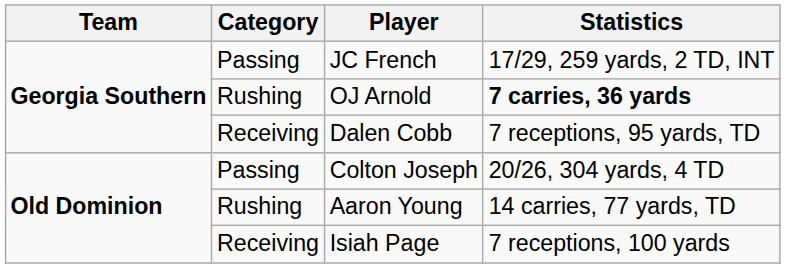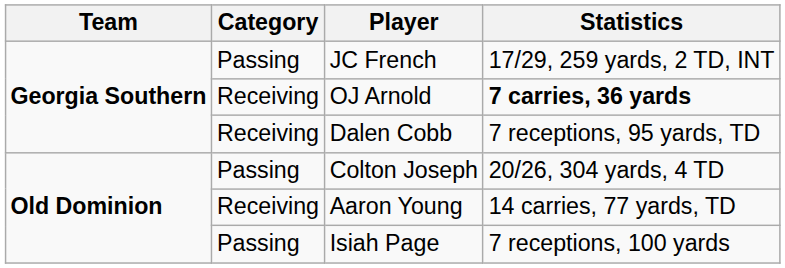(260, 96) Rushing -> (268, 96) Receiving
(260, 207) Rushing -> (268, 207) Receiving
(268, 243) Receiving -> (258, 243) Passing
